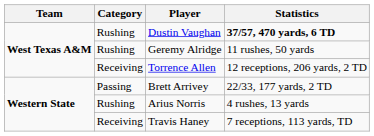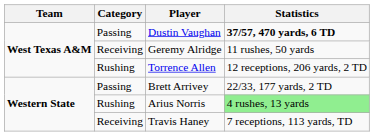(116, 31) Rushing -> (114, 31) Passing
(116, 49) Rushing -> (120, 49) Receiving
(120, 67) Receiving -> (116, 67) Rushing
(268, 103) no background -> (268, 103) lightgreen background
